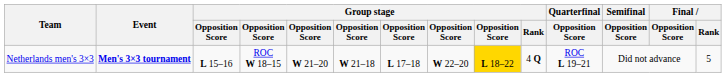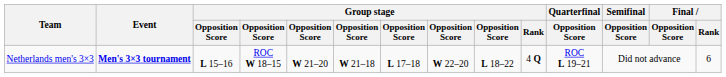(497, 65) gold background -> (497, 65) no background
(709, 59) 5 -> (709, 59) 6
